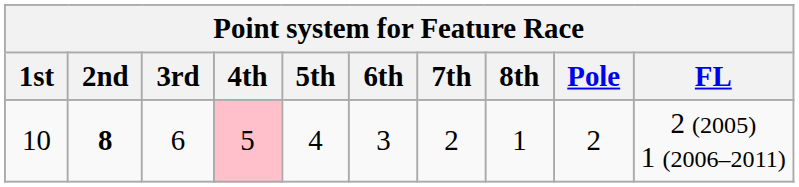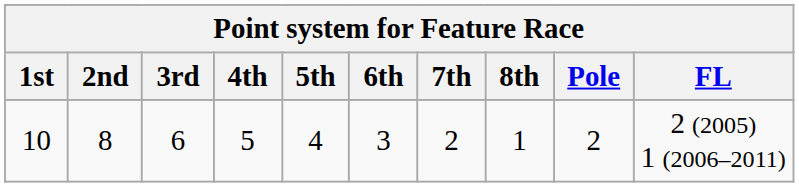(105, 140) bold -> (105, 140) normal
(248, 140) pink background -> (248, 140) no background
